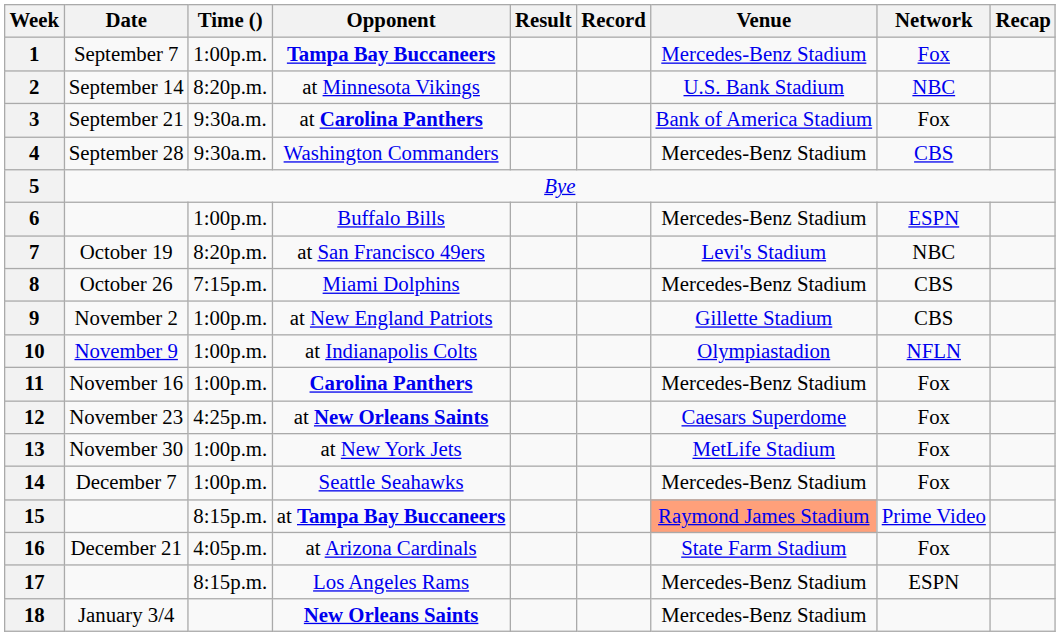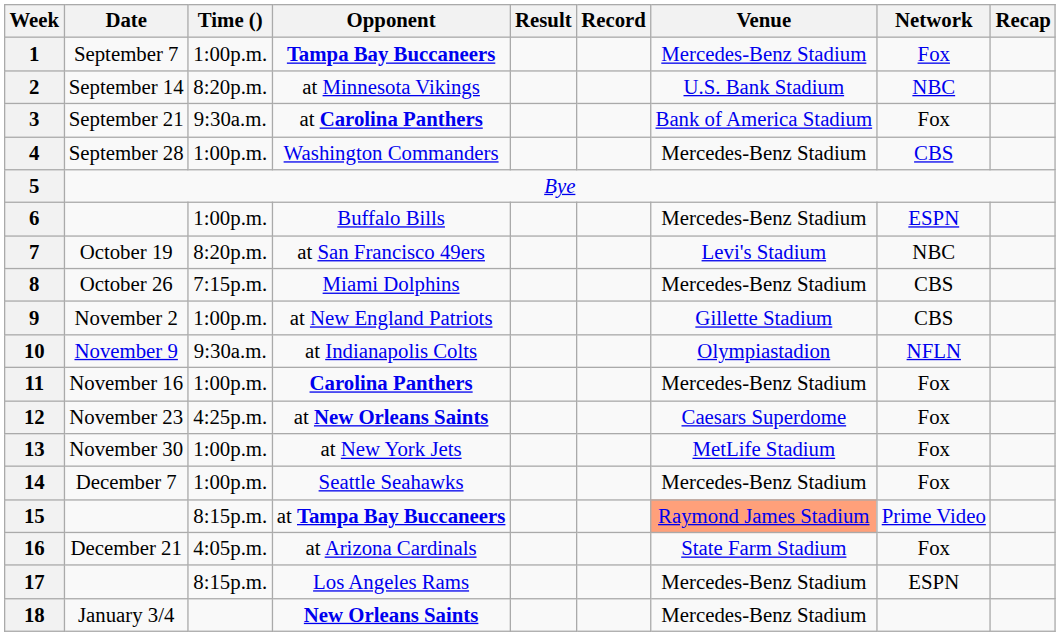(230, 152) 9:30a.m. -> (230, 152) 1:00p.m.
(230, 350) 1:00p.m. -> (230, 350) 9:30a.m.
